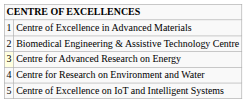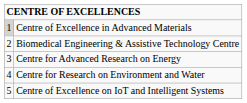(9, 28) no background -> (9, 28) lightgrey background
(9, 59) lightyellow background -> (9, 59) no background
